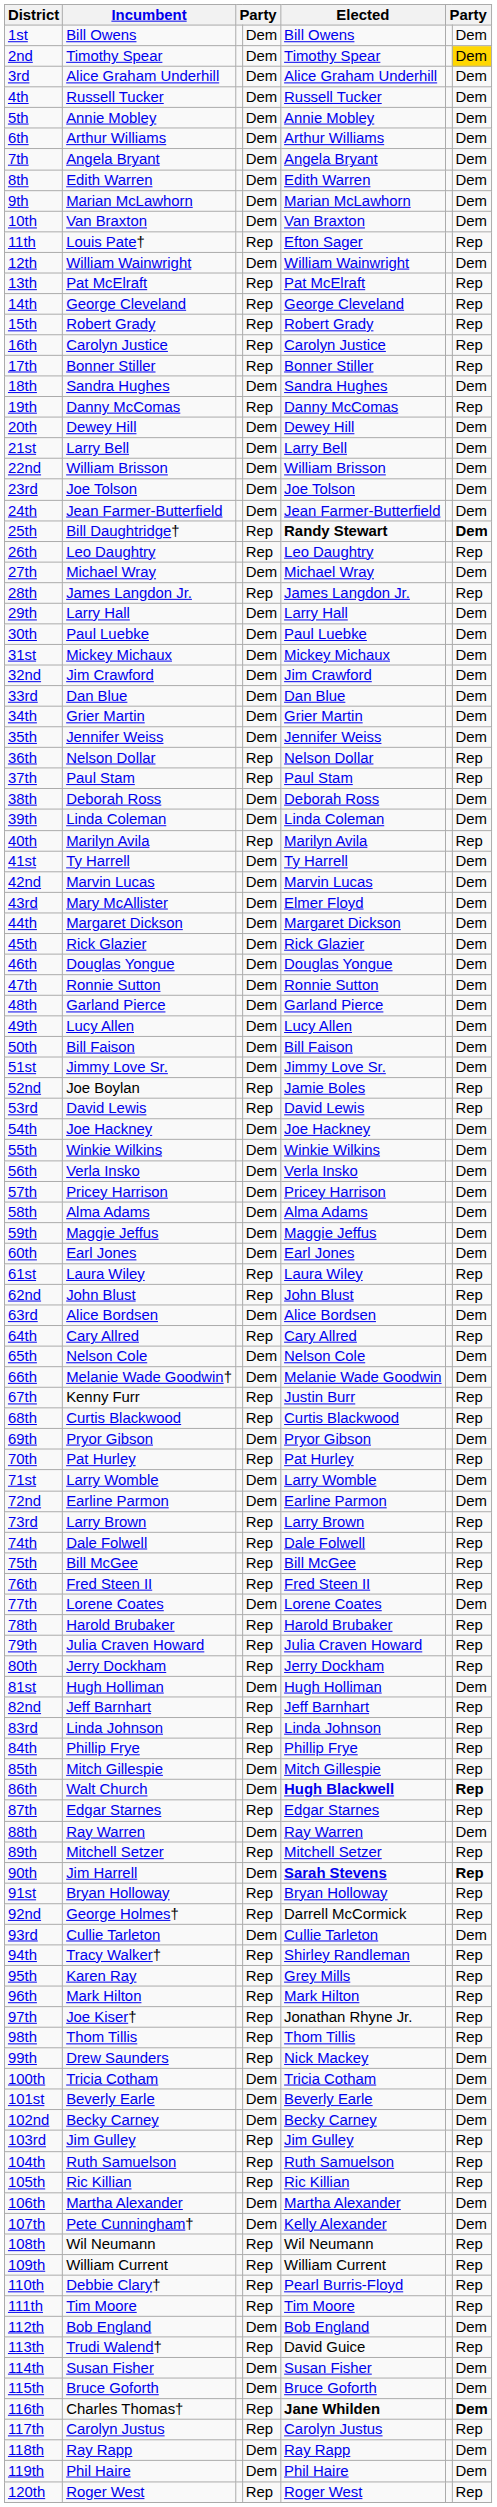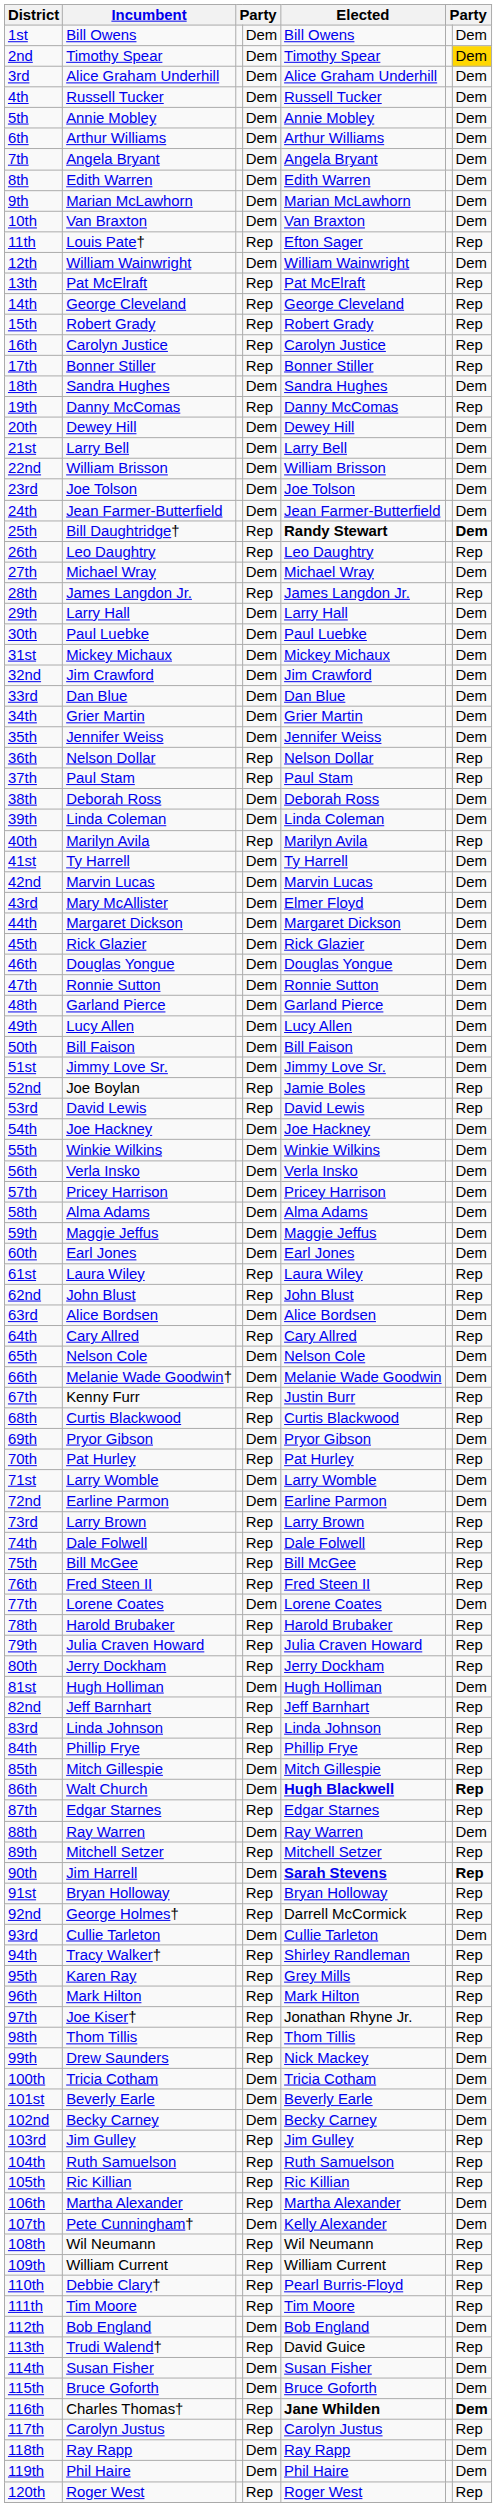(261, 2202) Dem -> (259, 2202) Rep
